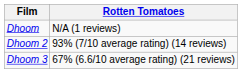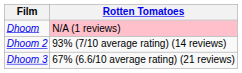(86, 28) no background -> (86, 28) pink background
